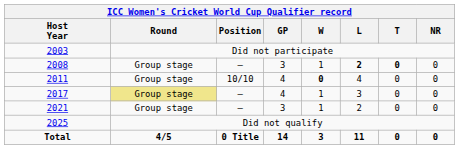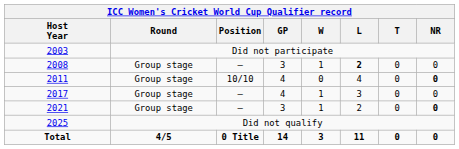(397, 65) bold -> (397, 65) normal
(321, 79) bold -> (321, 79) normal
(435, 79) normal -> (435, 79) bold
(164, 94) khaki background -> (164, 94) no background
(435, 108) normal -> (435, 108) bold
